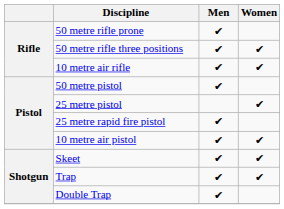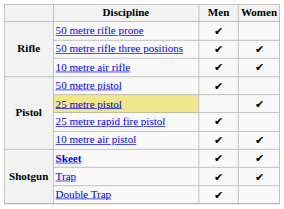(89, 103) no background -> (89, 103) khaki background
(68, 158) normal -> (68, 158) bold
